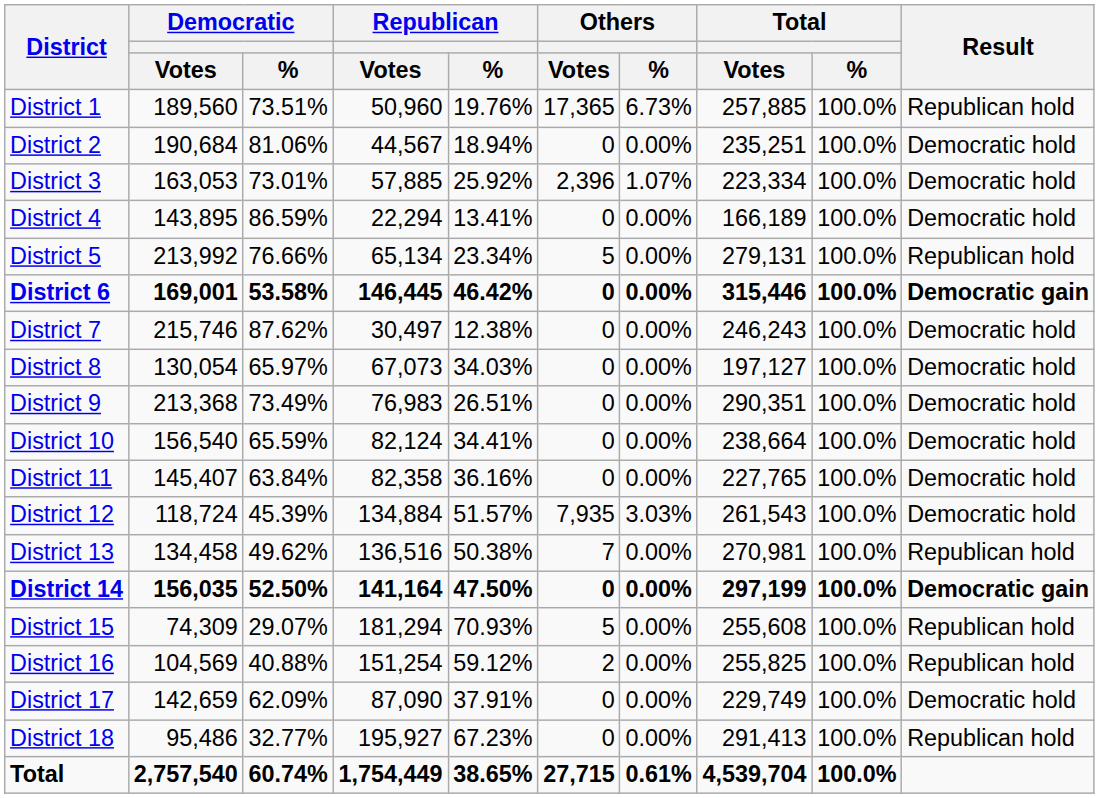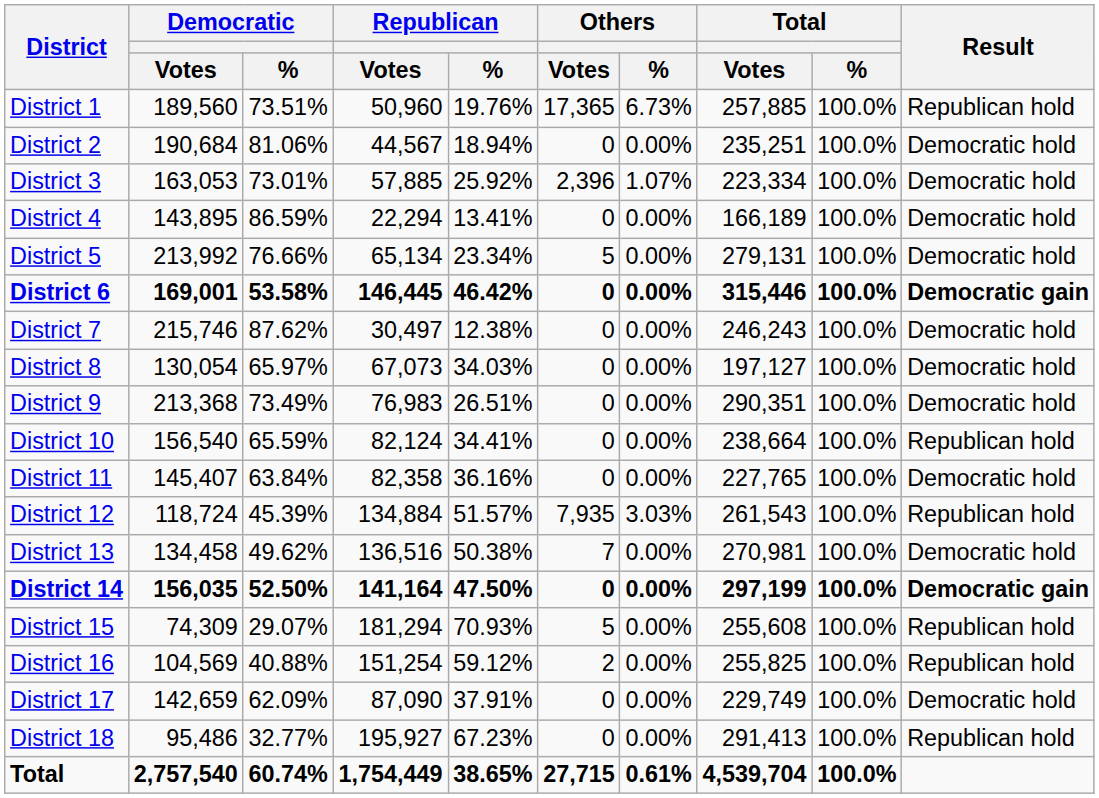(991, 256) Republican hold -> (992, 256) Democratic hold
(992, 441) Democratic hold -> (991, 441) Republican hold
(992, 515) Democratic hold -> (991, 515) Republican hold
(991, 552) Republican hold -> (992, 552) Democratic hold
